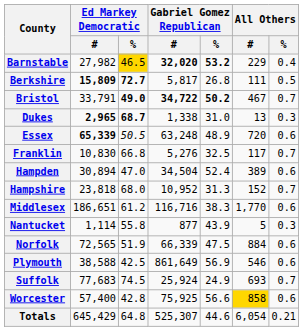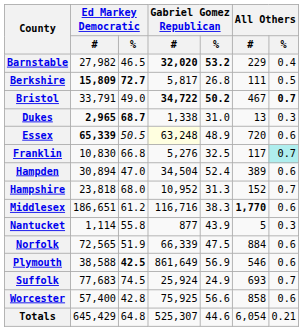(133, 62) gold background -> (133, 62) no background
(133, 98) bold -> (133, 98) normal
(287, 98) normal -> (287, 98) bold
(179, 135) no background -> (179, 135) lightyellow background
(287, 153) no background -> (287, 153) paleturquoise background
(251, 207) normal -> (251, 207) bold
(133, 262) normal -> (133, 262) bold
(257, 298) gold background -> (257, 298) no background
